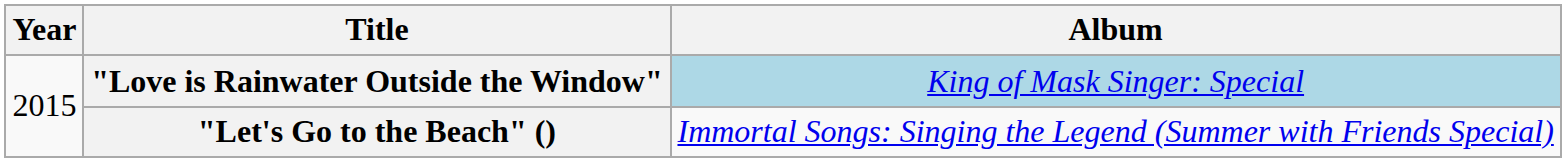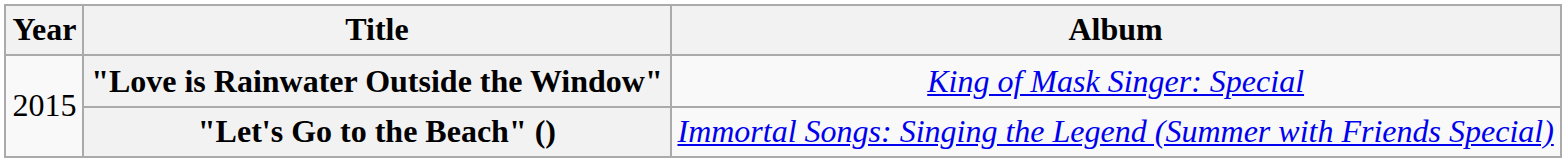(1116, 80) lightblue background -> (1116, 80) no background
